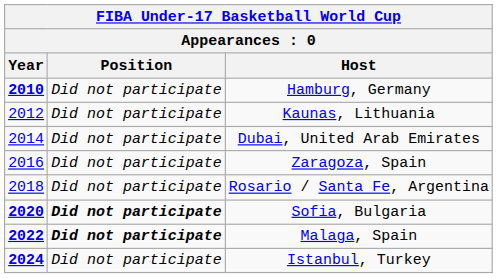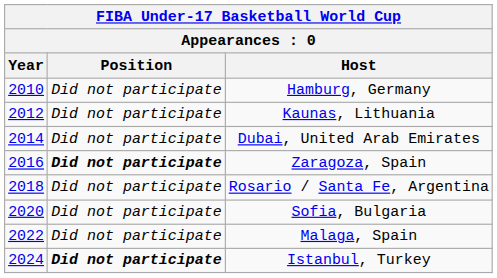(26, 90) bold -> (26, 90) normal
(136, 163) normal -> (136, 163) bold
(26, 212) bold -> (26, 212) normal
(136, 212) bold -> (136, 212) normal
(26, 236) bold -> (26, 236) normal
(136, 236) bold -> (136, 236) normal
(26, 260) bold -> (26, 260) normal
(136, 260) normal -> (136, 260) bold
